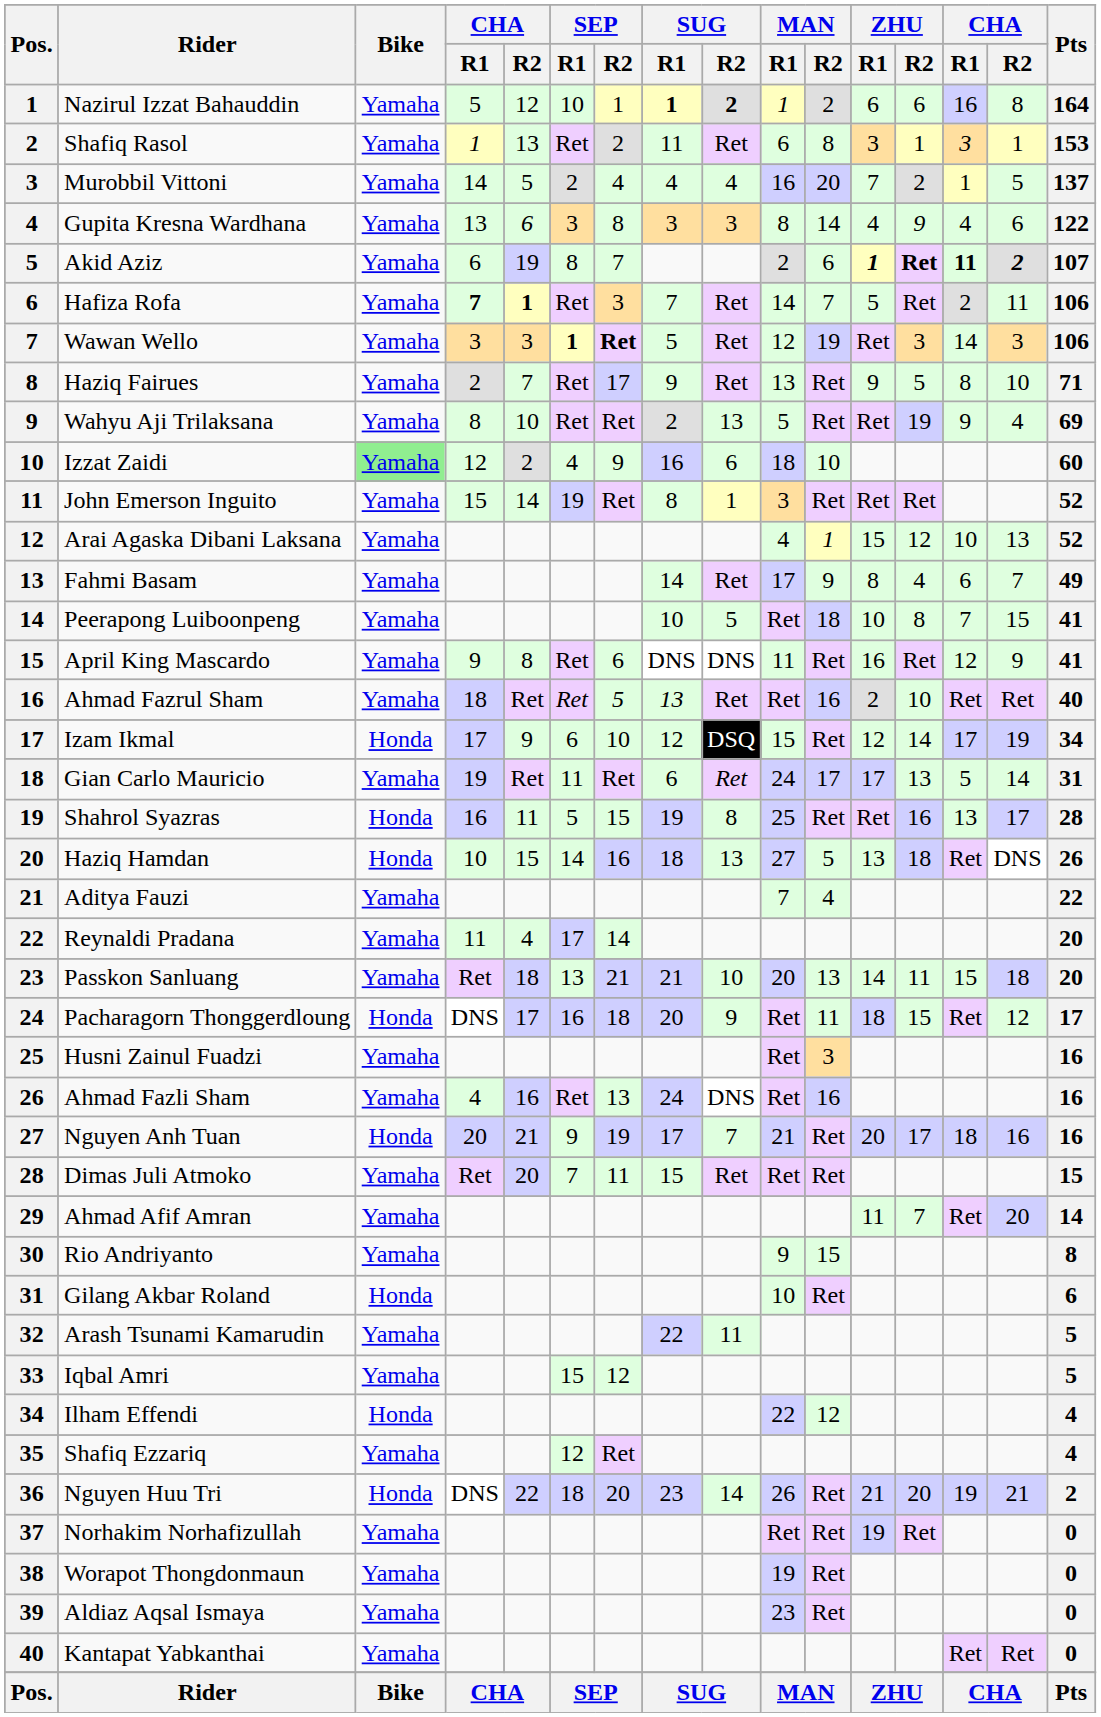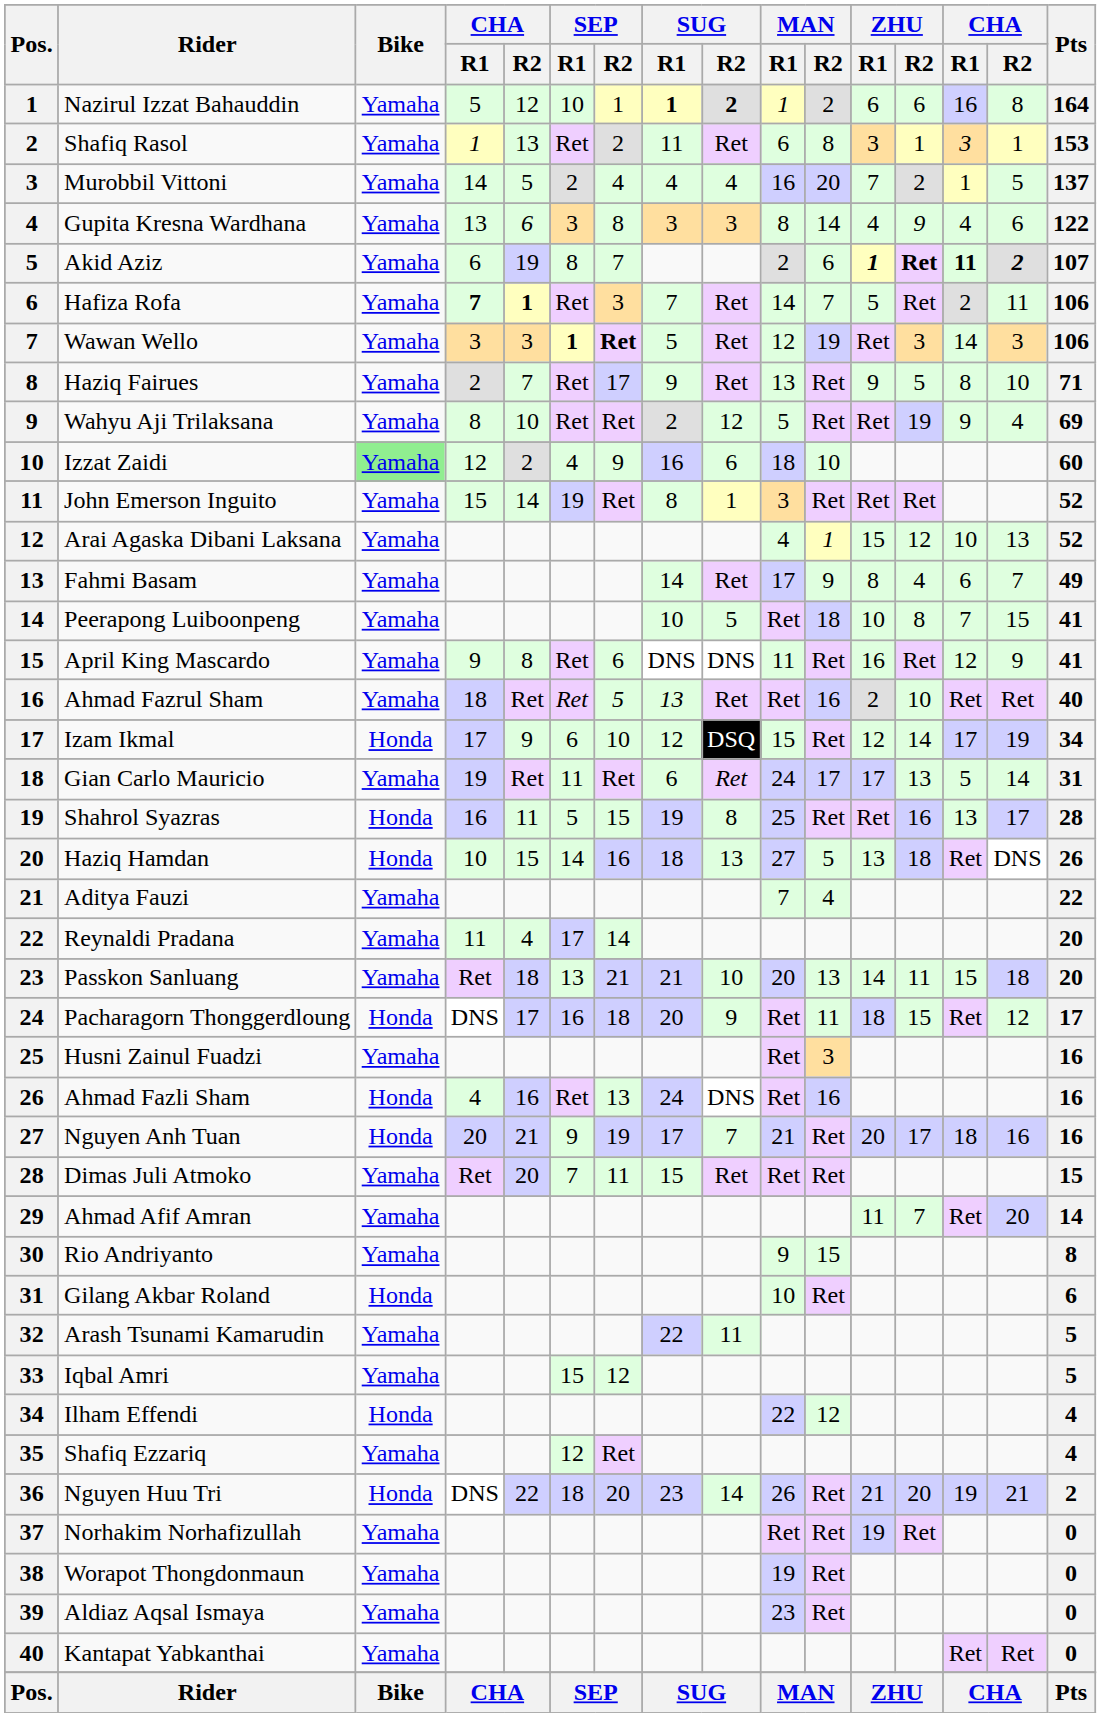(731, 421) 13 -> (731, 421) 12
(401, 1096) Yamaha -> (401, 1096) Honda
